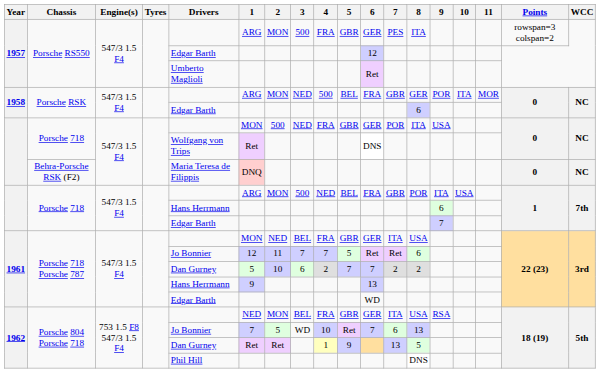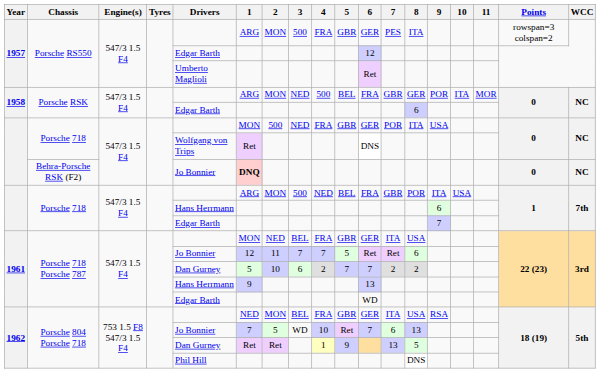(200, 171) Maria Teresa de Filippis -> (195, 171) Jo Bonnier
(252, 171) normal -> (249, 171) bold
